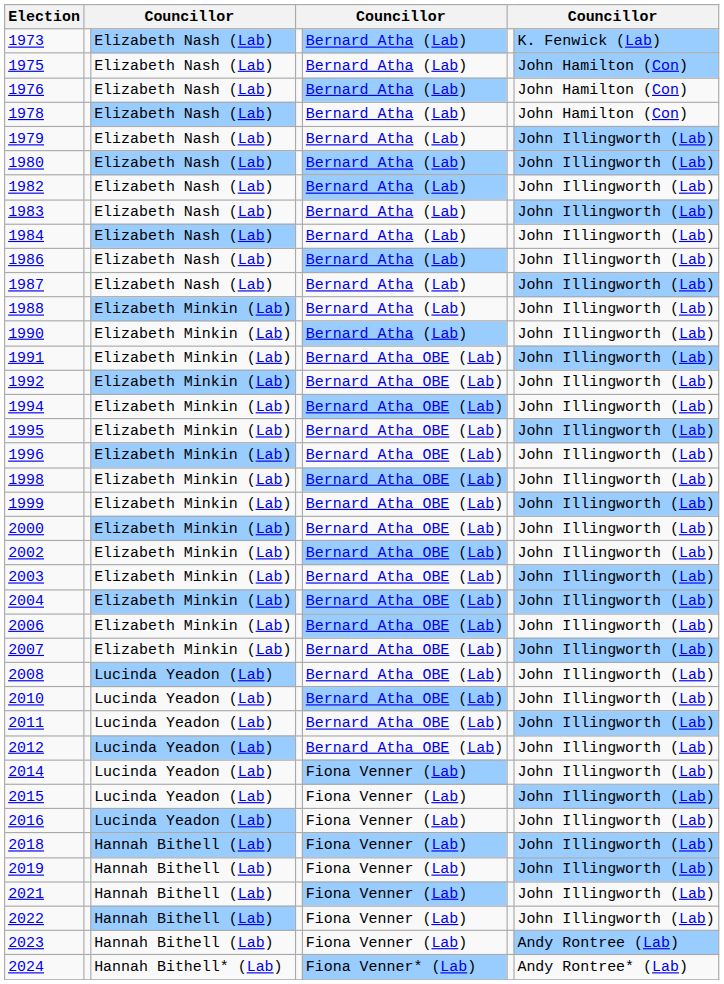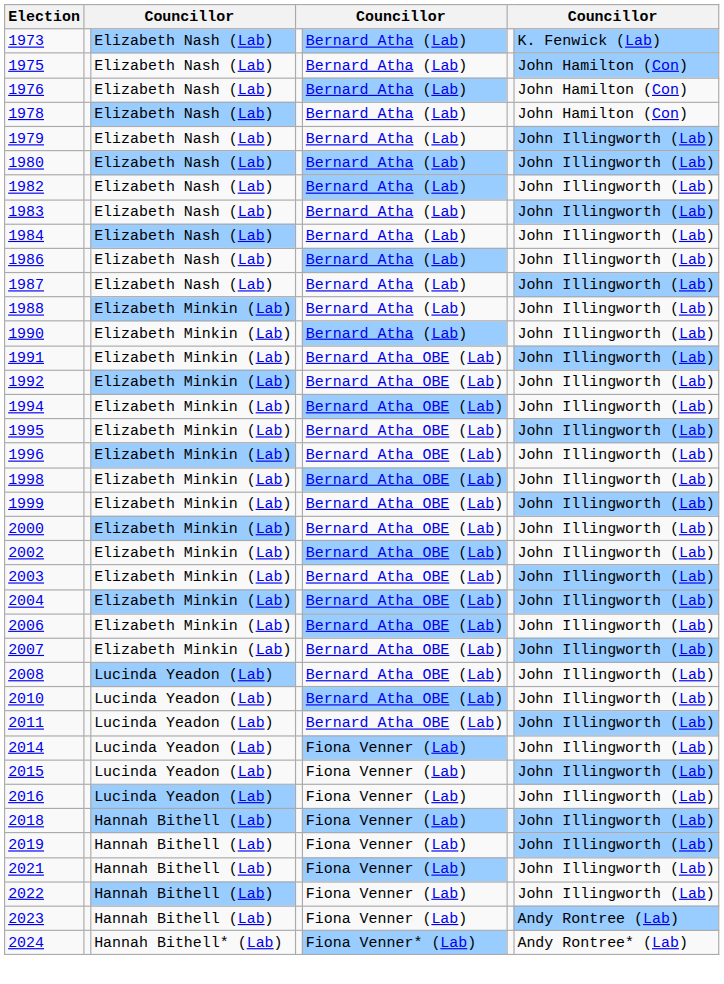- row: (26, 748)
